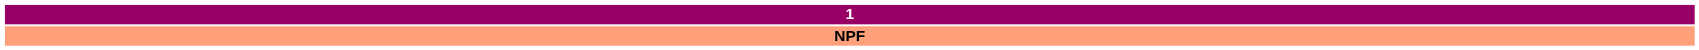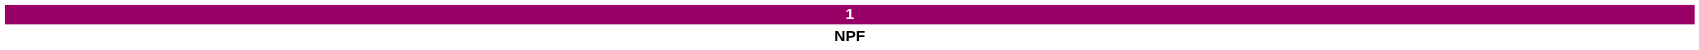(850, 35) lightsalmon background -> (850, 35) no background
